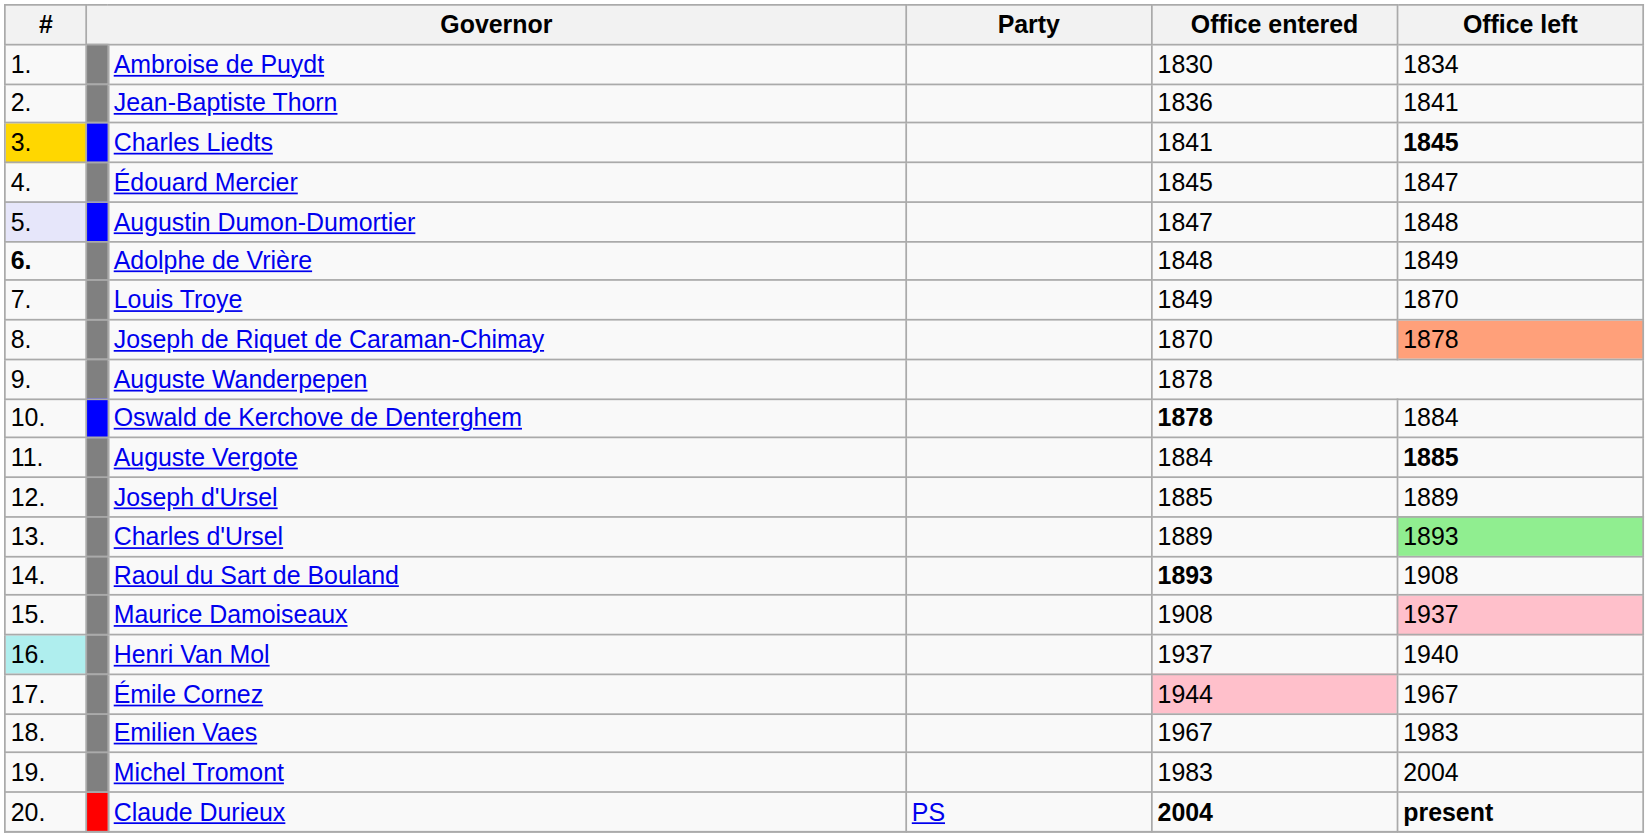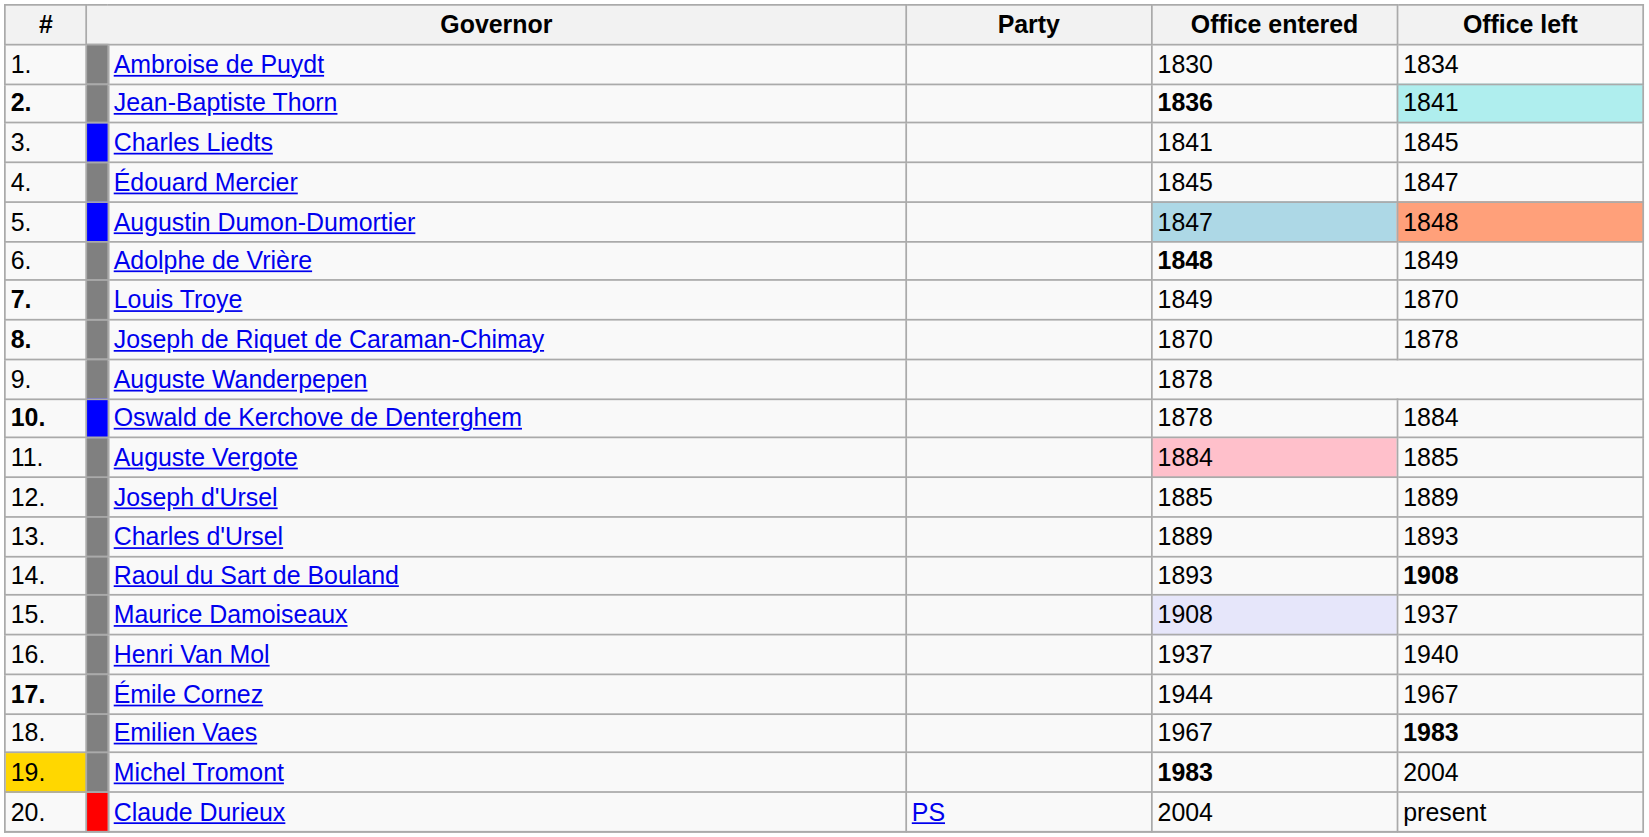(21, 104) normal -> (21, 104) bold
(1185, 104) normal -> (1185, 104) bold
(1431, 104) no background -> (1431, 104) paleturquoise background
(21, 143) gold background -> (21, 143) no background
(1431, 143) bold -> (1431, 143) normal
(21, 222) lavender background -> (21, 222) no background
(1185, 222) no background -> (1185, 222) lightblue background
(1431, 222) no background -> (1431, 222) lightsalmon background
(21, 261) bold -> (21, 261) normal
(1185, 261) normal -> (1185, 261) bold
(21, 300) normal -> (21, 300) bold
(21, 340) normal -> (21, 340) bold
(1431, 340) lightsalmon background -> (1431, 340) no background
(28, 419) normal -> (28, 419) bold
(1185, 419) bold -> (1185, 419) normal
(1185, 458) no background -> (1185, 458) pink background
(1431, 458) bold -> (1431, 458) normal
(1431, 537) lightgreen background -> (1431, 537) no background
(1185, 576) bold -> (1185, 576) normal
(1431, 576) normal -> (1431, 576) bold
(1185, 615) no background -> (1185, 615) lavender background
(1431, 615) pink background -> (1431, 615) no background
(28, 655) paleturquoise background -> (28, 655) no background
(28, 694) normal -> (28, 694) bold
(1185, 694) pink background -> (1185, 694) no background
(1431, 733) normal -> (1431, 733) bold
(28, 773) no background -> (28, 773) gold background
(1185, 773) normal -> (1185, 773) bold
(1185, 812) bold -> (1185, 812) normal
(1448, 812) bold -> (1445, 812) normal
